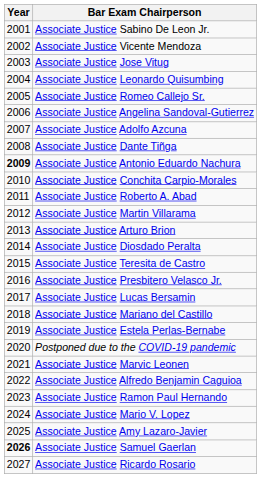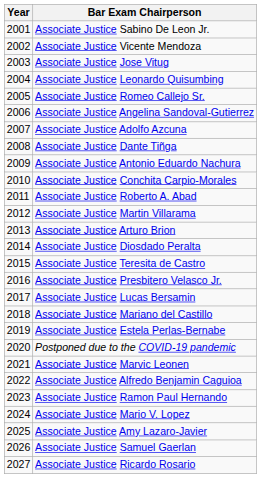(19, 163) bold -> (19, 163) normal
(19, 448) bold -> (19, 448) normal
